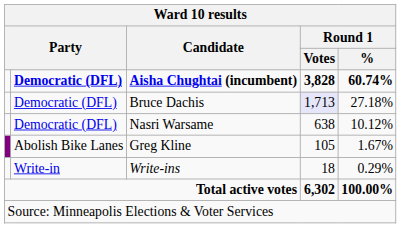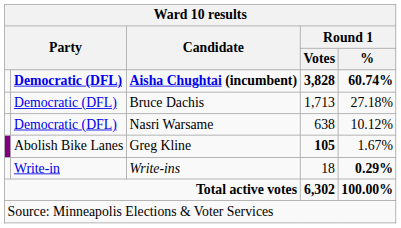(320, 102) lavender background -> (320, 102) no background
(325, 146) normal -> (325, 146) bold
(375, 168) normal -> (374, 168) bold
